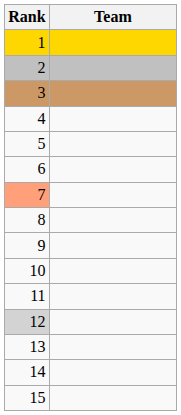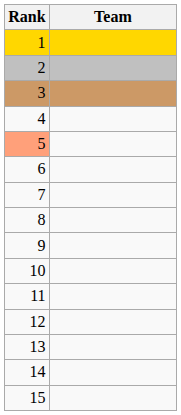(42, 144) no background -> (42, 144) lightsalmon background
(42, 194) lightsalmon background -> (42, 194) no background
(38, 321) lightgrey background -> (38, 321) no background
